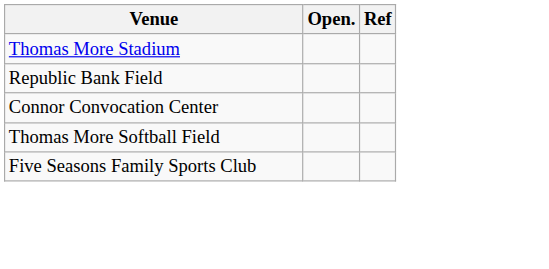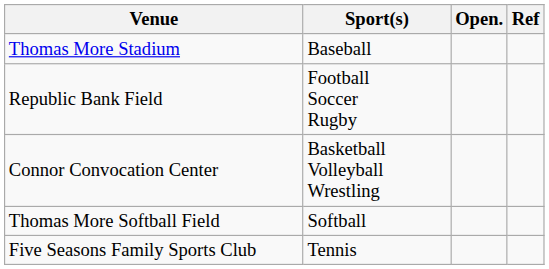+ column: (377, 19)
